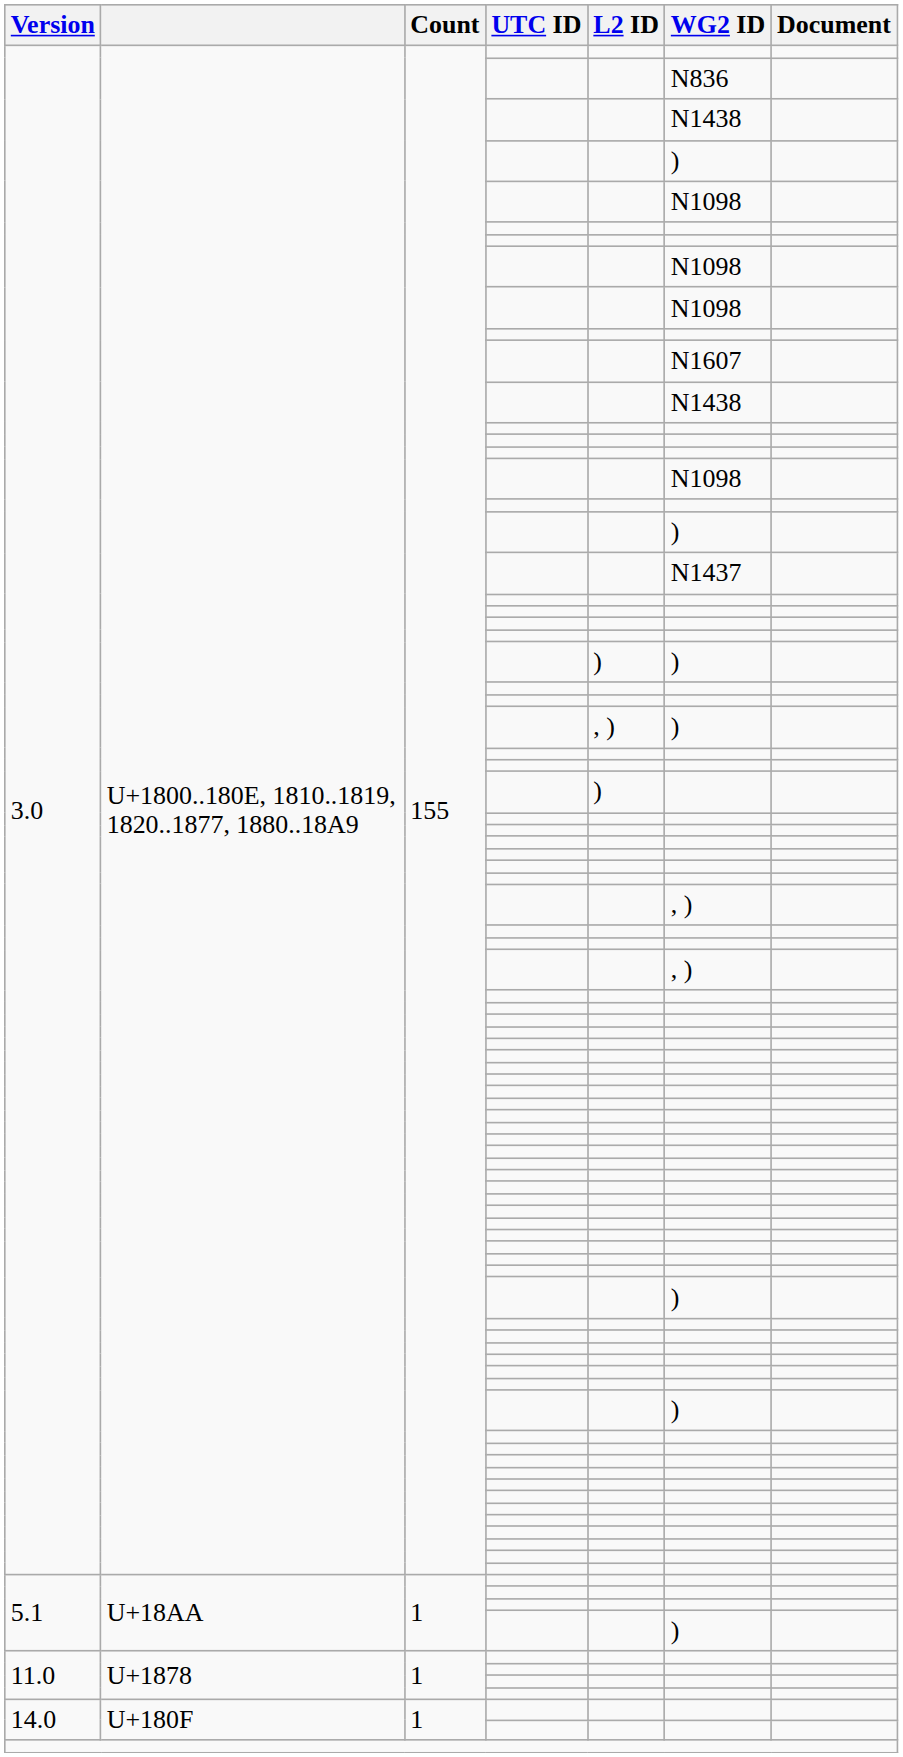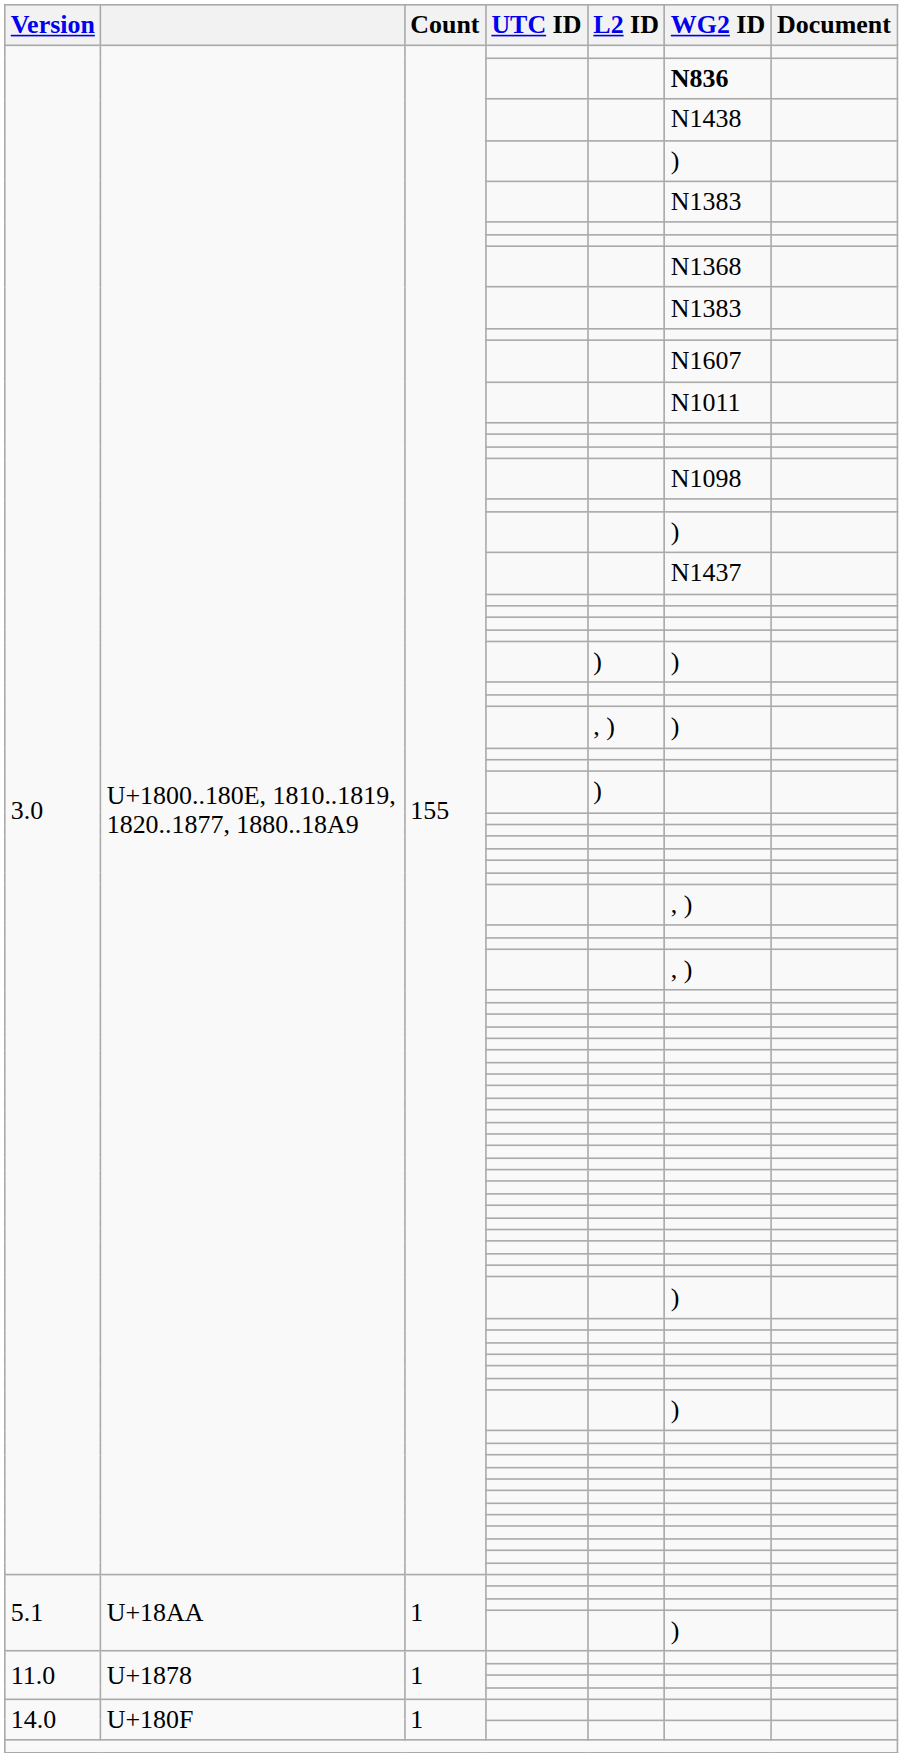(700, 78) normal -> (700, 78) bold
(706, 201) N1098 -> (706, 201) N1383
(706, 266) N1098 -> (706, 266) N1368
(706, 307) N1098 -> (706, 307) N1383
(706, 401) N1438 -> (706, 401) N1011
